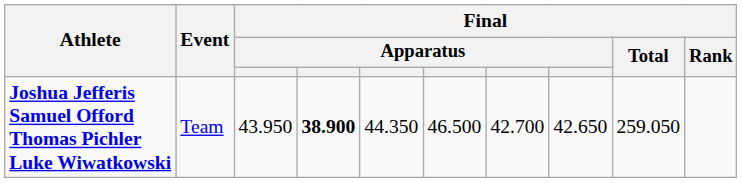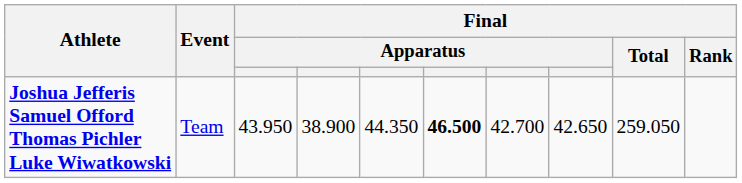(328, 127) bold -> (328, 127) normal
(454, 127) normal -> (454, 127) bold
